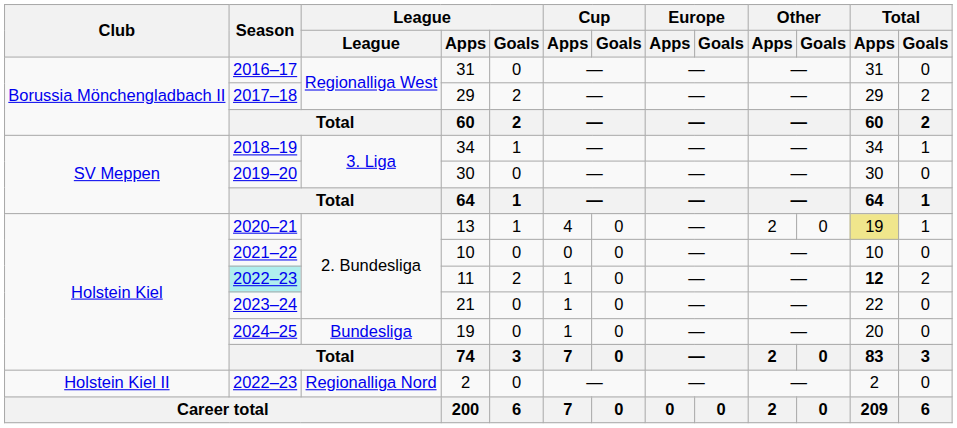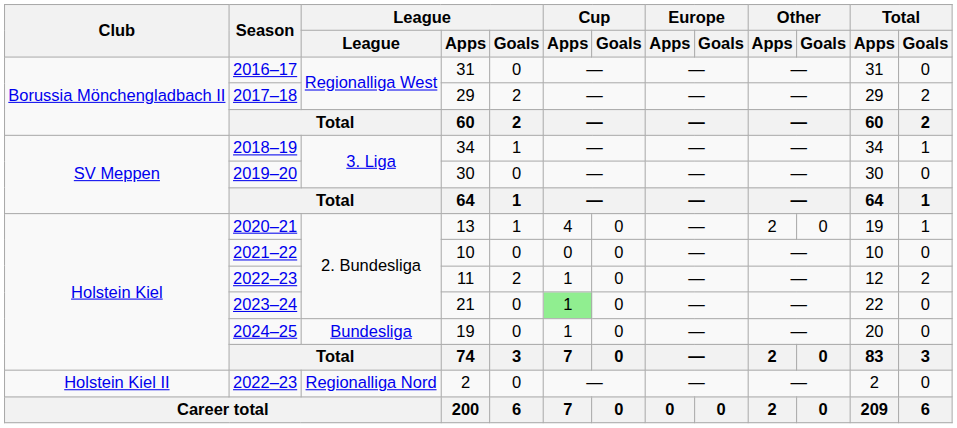(874, 226) khaki background -> (874, 226) no background
(265, 278) paleturquoise background -> (265, 278) no background
(874, 278) bold -> (874, 278) normal
(568, 305) no background -> (568, 305) lightgreen background
